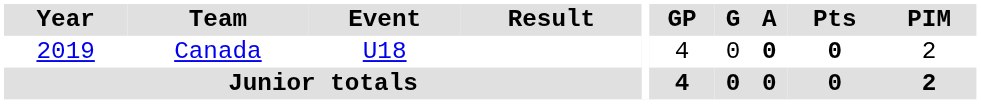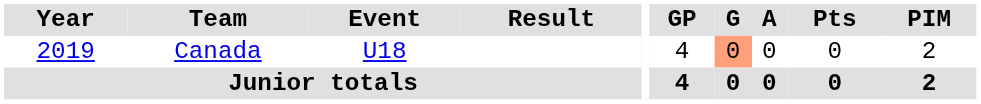(733, 52) no background -> (733, 52) lightsalmon background
(769, 52) bold -> (769, 52) normal
(835, 52) bold -> (835, 52) normal
